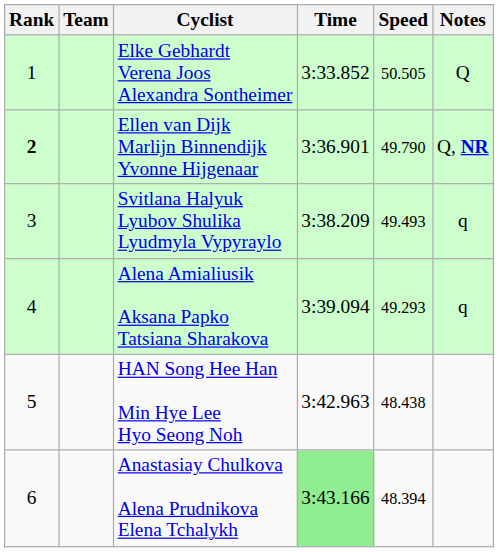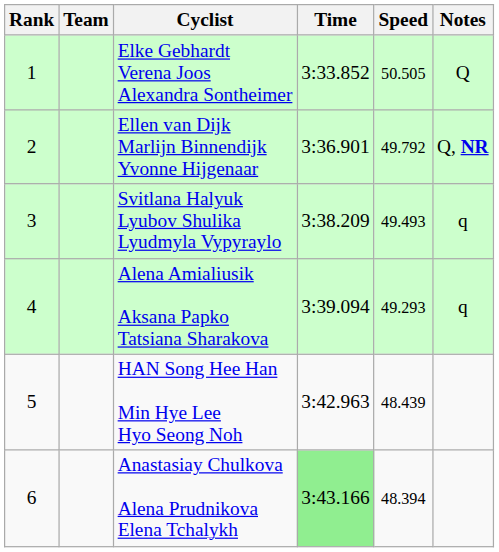(32, 146) bold -> (32, 146) normal
(403, 147) 49.790 -> (403, 147) 49.792
(403, 403) 48.438 -> (403, 403) 48.439
